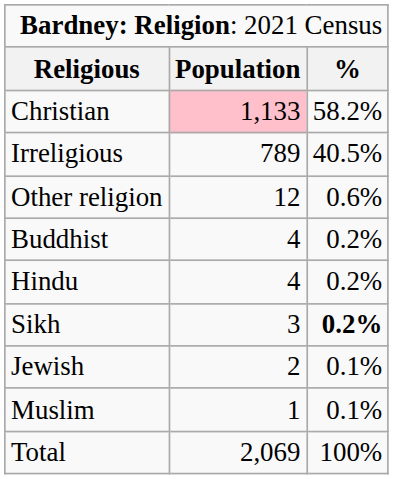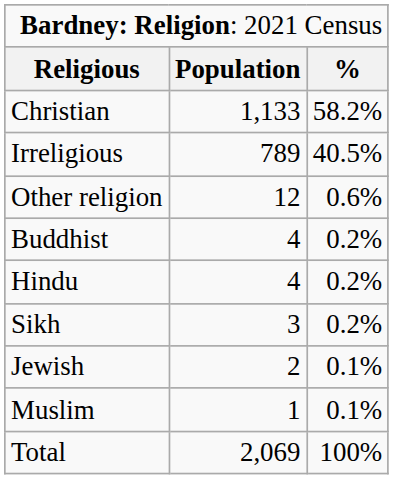(270, 111) pink background -> (270, 111) no background
(352, 324) bold -> (354, 324) normal
